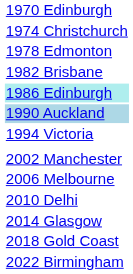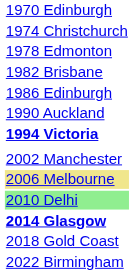(59, 93) paleturquoise background -> (59, 93) no background
(55, 113) lightblue background -> (55, 113) no background
(50, 134) normal -> (52, 134) bold
(60, 179) no background -> (60, 179) khaki background
(42, 200) no background -> (42, 200) lightgreen background
(54, 220) normal -> (56, 220) bold
